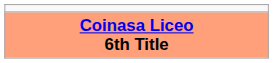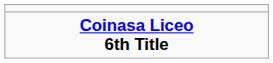(137, 35) lightsalmon background -> (137, 35) no background
